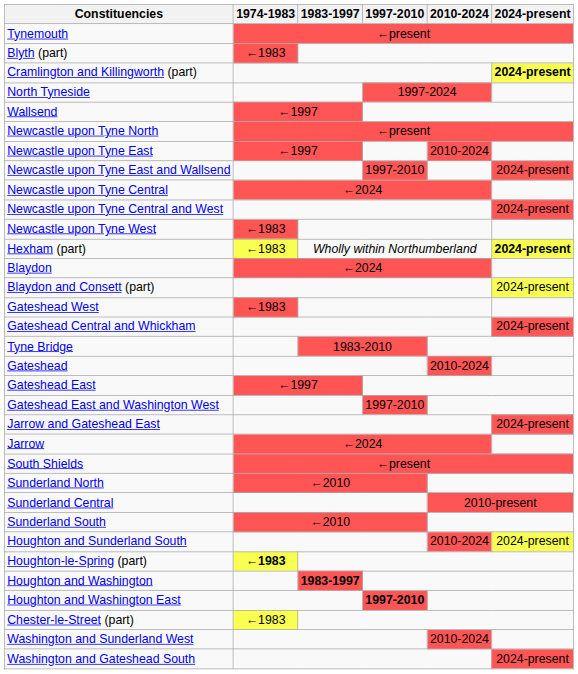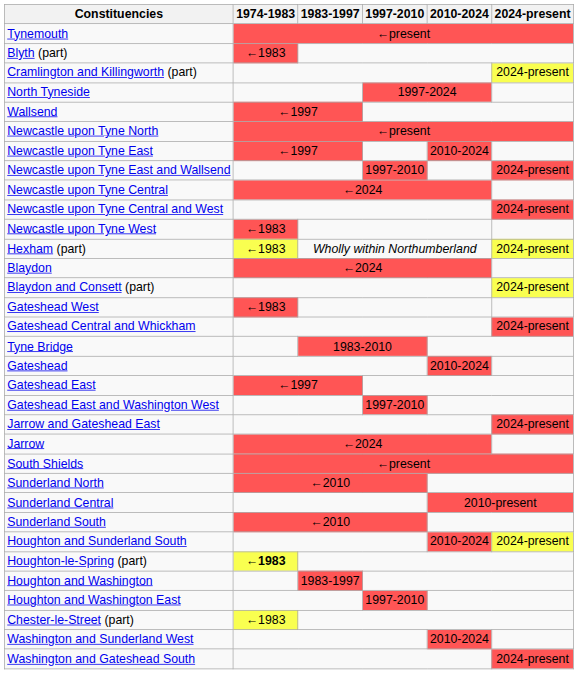(533, 72) bold -> (533, 72) normal
(533, 248) bold -> (533, 248) normal
(330, 580) bold -> (330, 580) normal
(395, 600) bold -> (395, 600) normal
